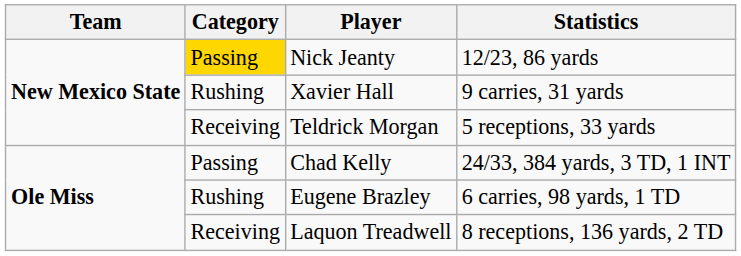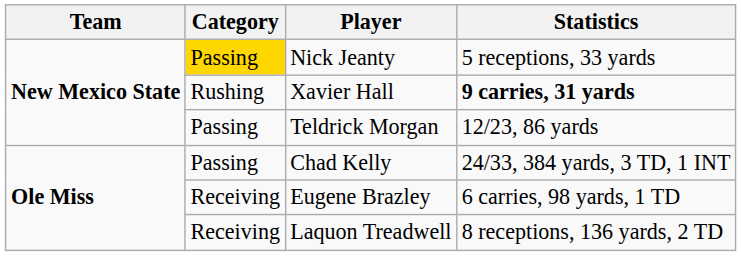(530, 57) 12/23, 86 yards -> (559, 57) 5 receptions, 33 yards
(543, 92) normal -> (548, 92) bold
(235, 127) Receiving -> (224, 127) Passing
(559, 127) 5 receptions, 33 yards -> (530, 127) 12/23, 86 yards
(227, 197) Rushing -> (235, 197) Receiving
